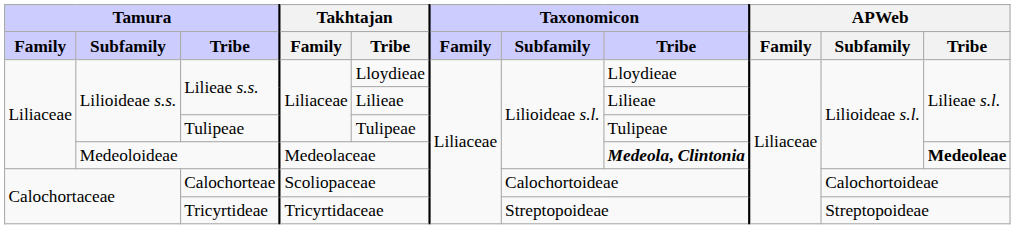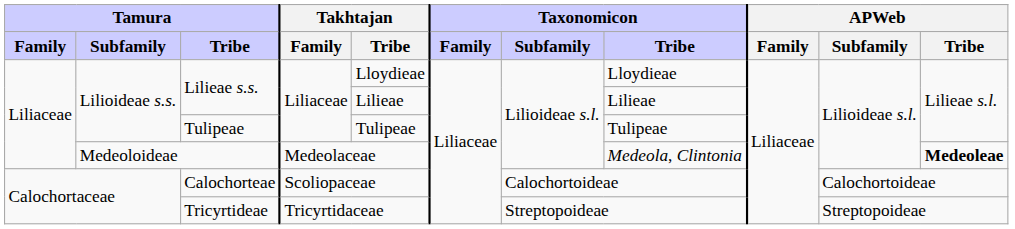(676, 155) bold -> (675, 155) normal
